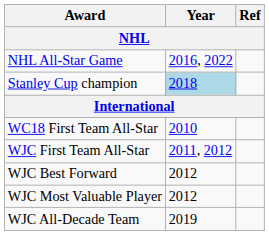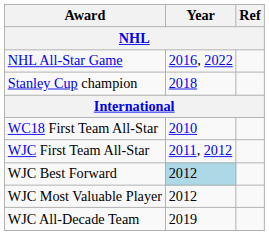(183, 83) lightblue background -> (183, 83) no background
(183, 173) no background -> (183, 173) lightblue background
